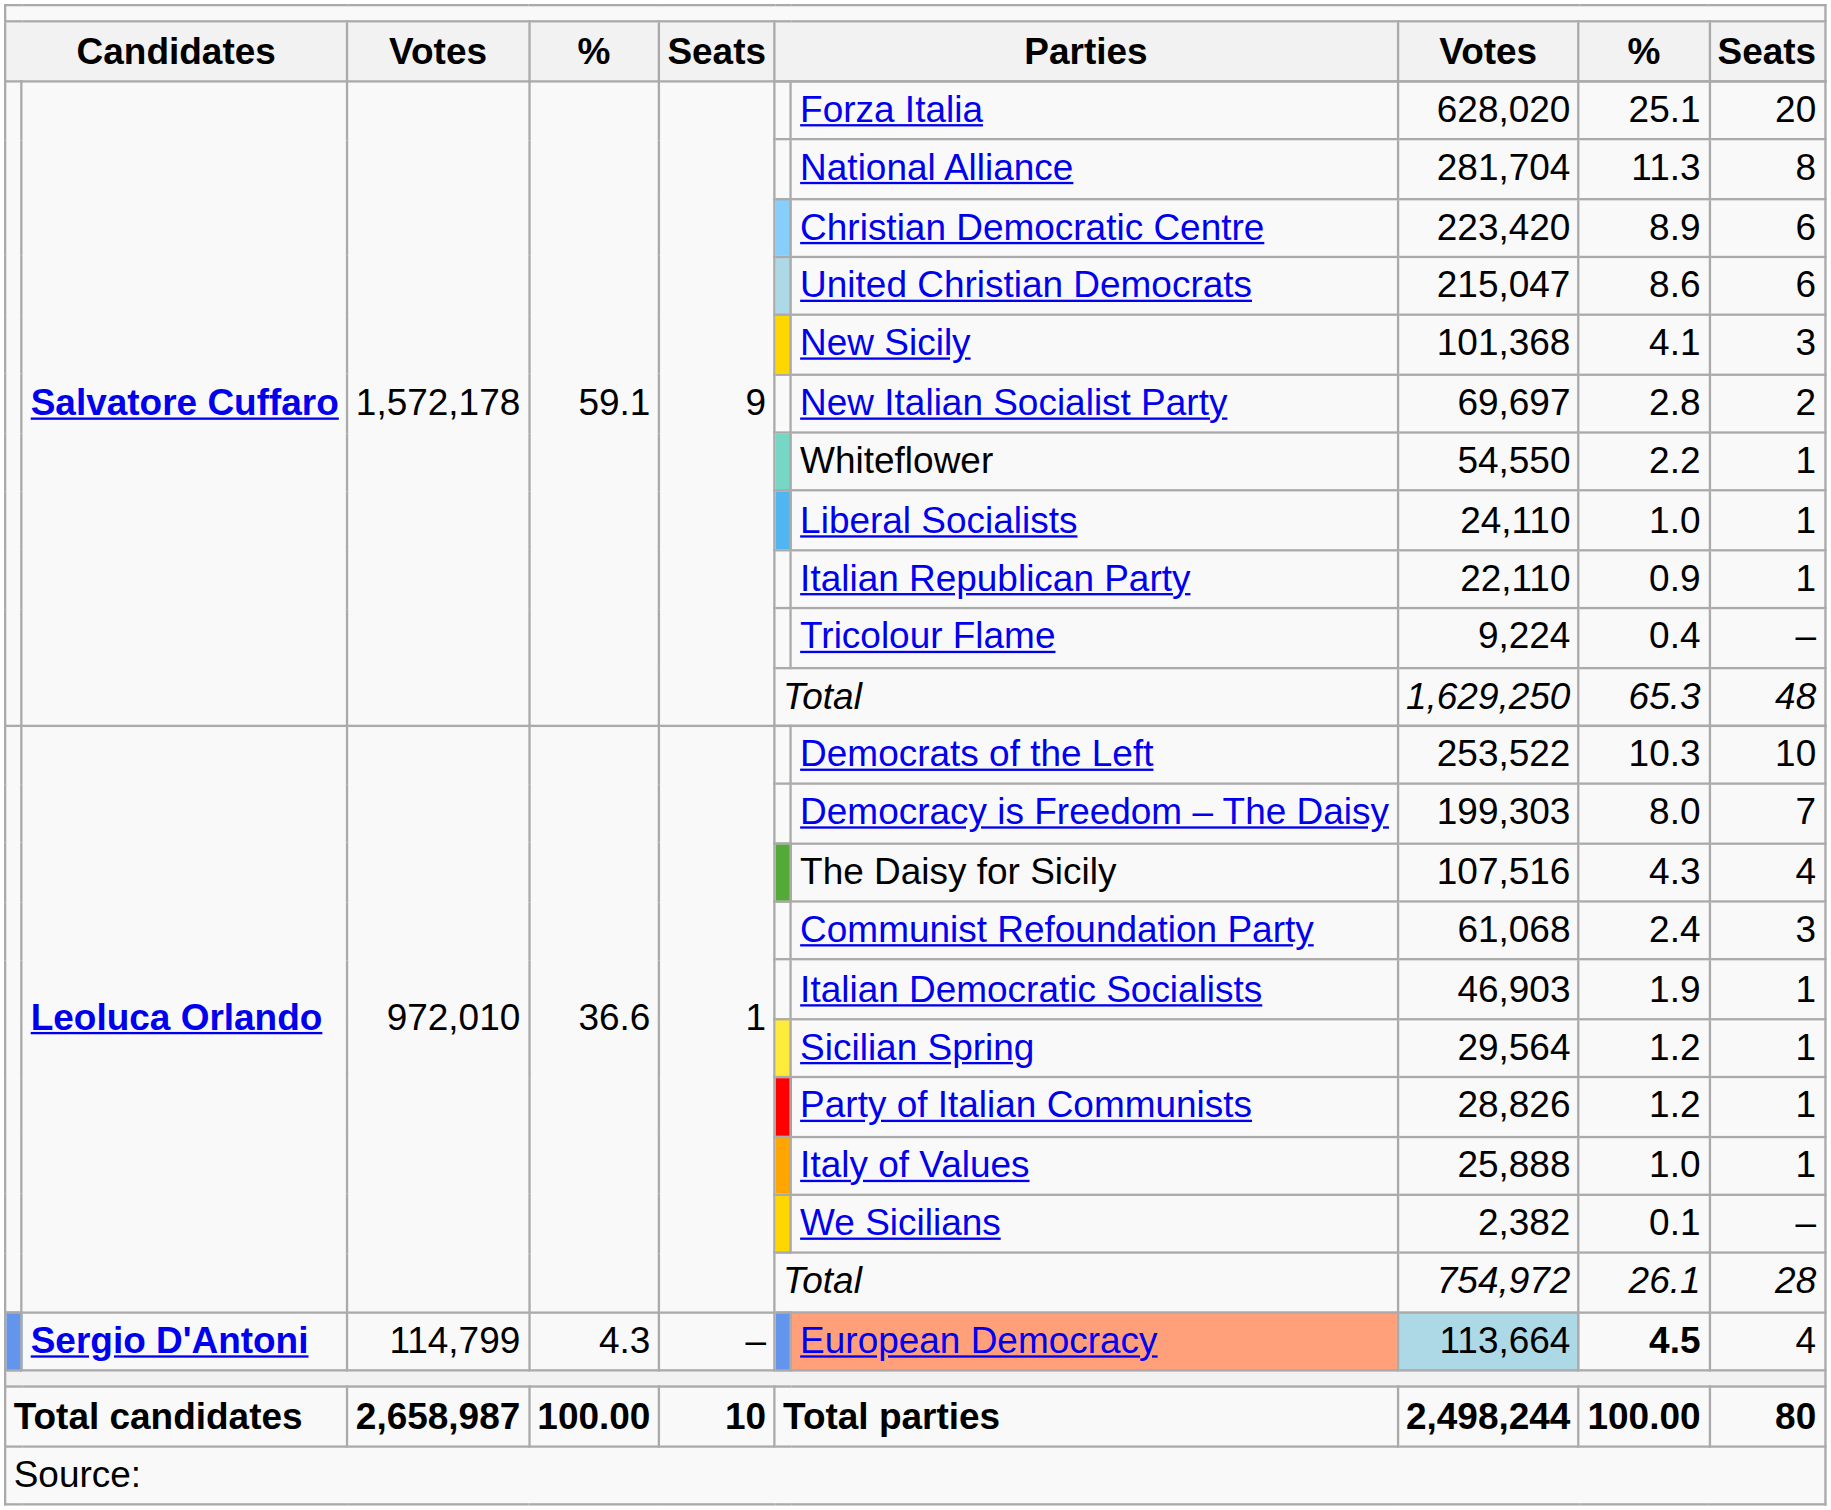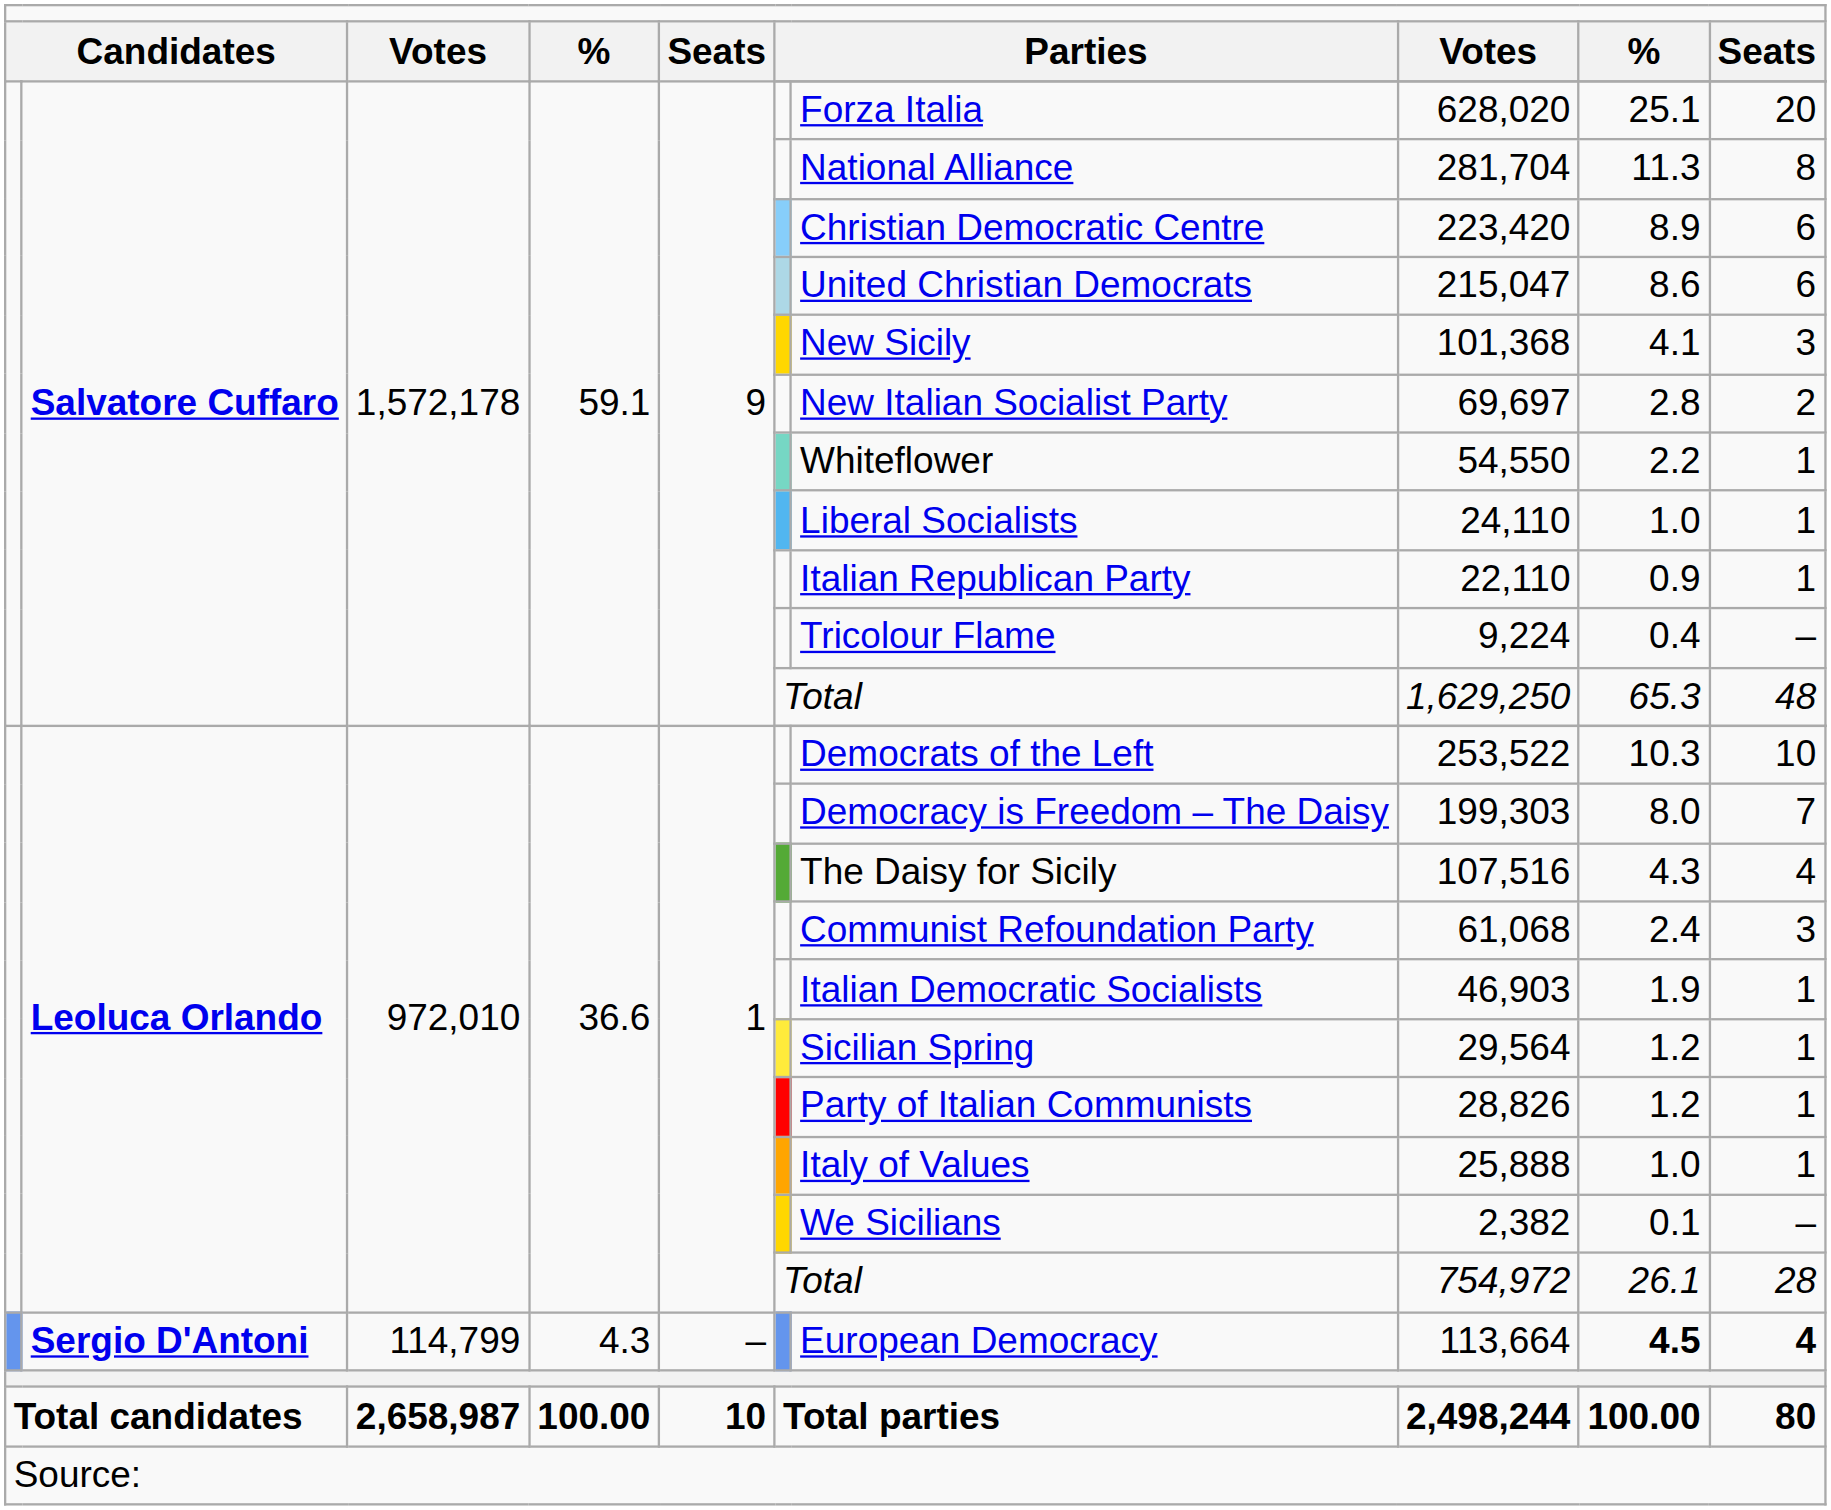(979, 1340) lightsalmon background -> (979, 1340) no background
(1505, 1340) lightblue background -> (1505, 1340) no background
(1806, 1340) normal -> (1806, 1340) bold
